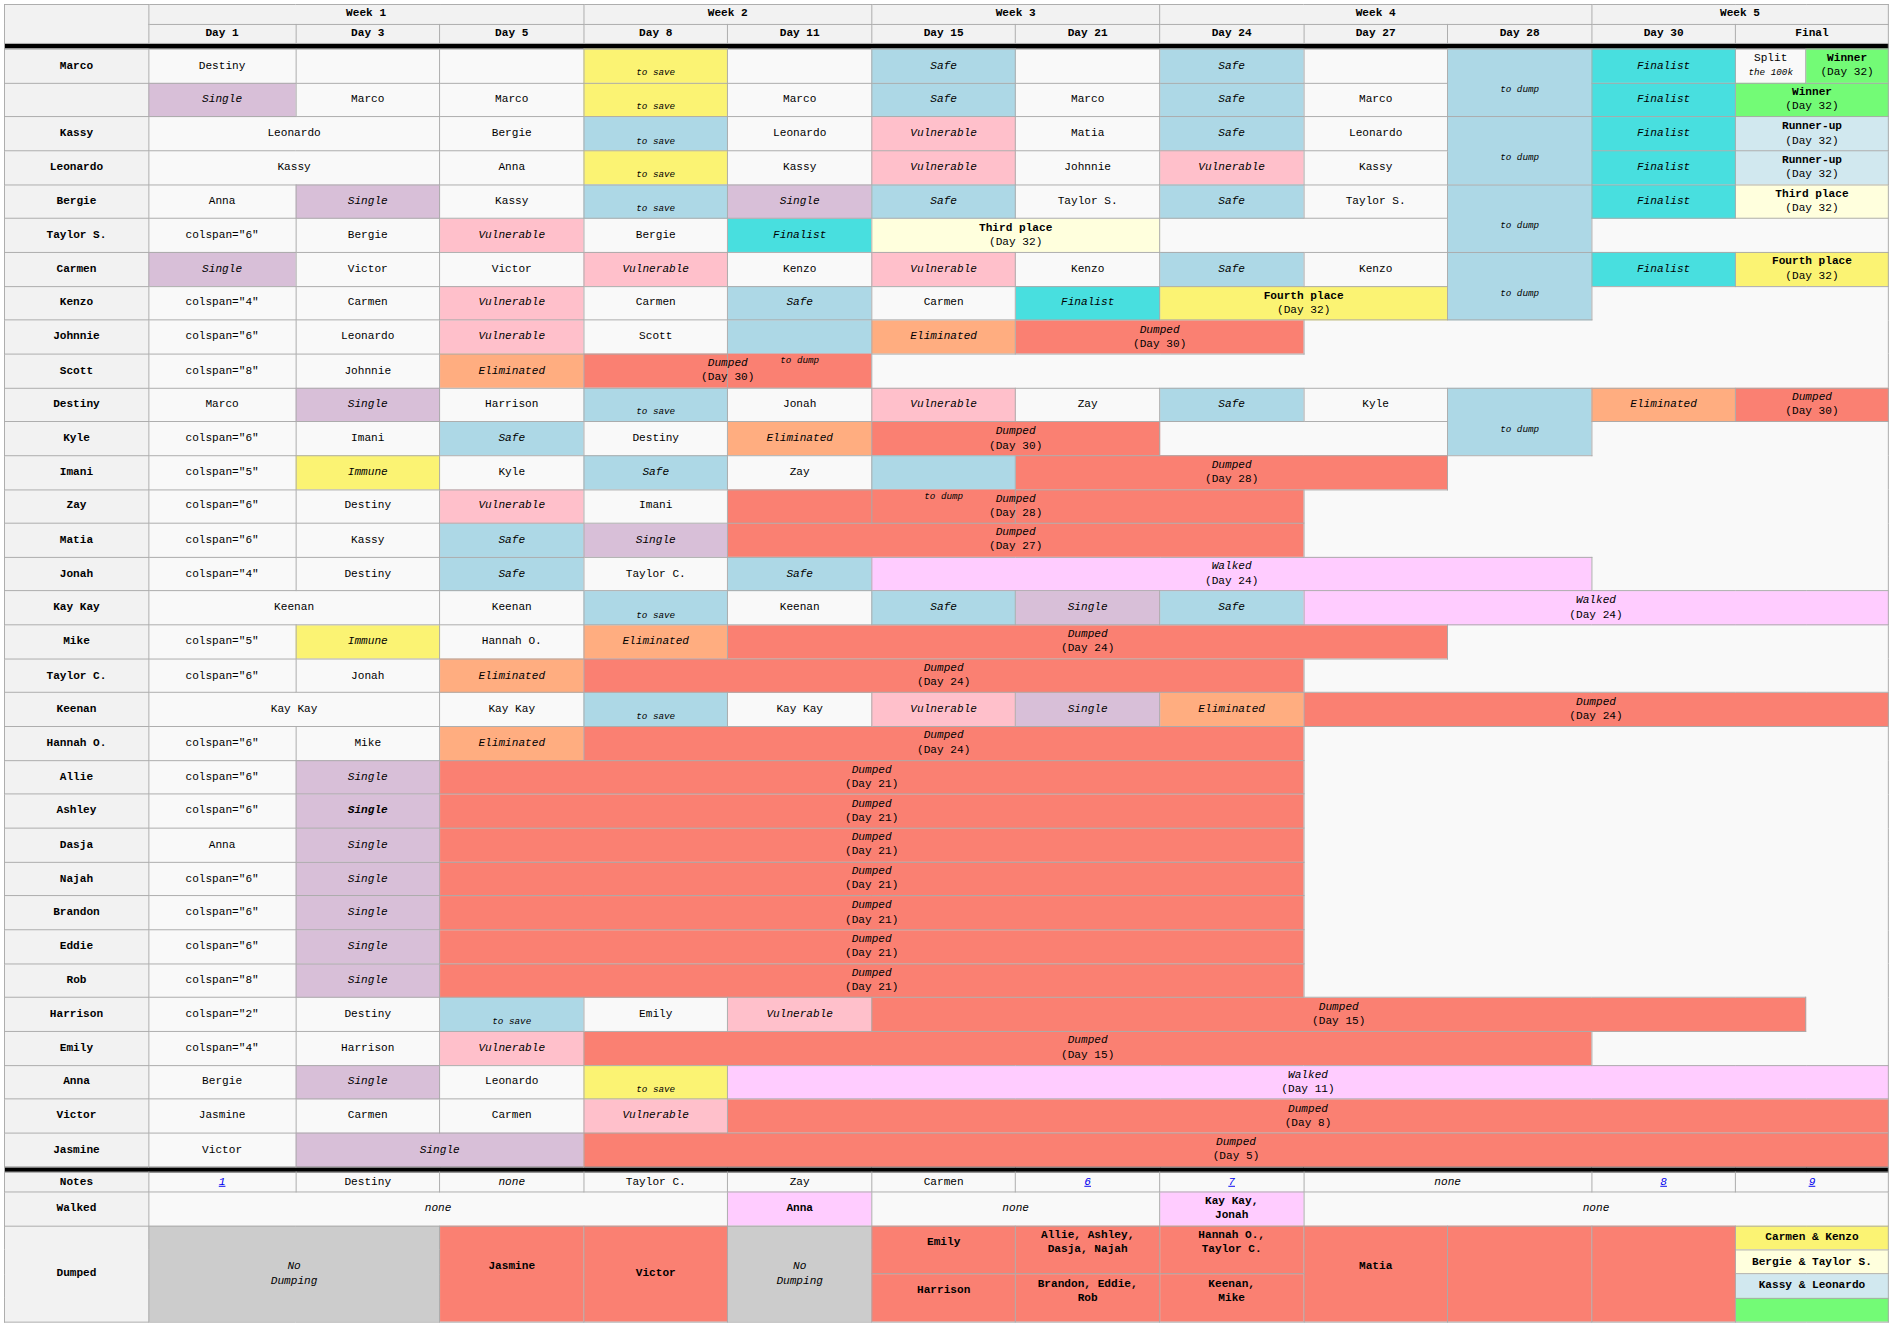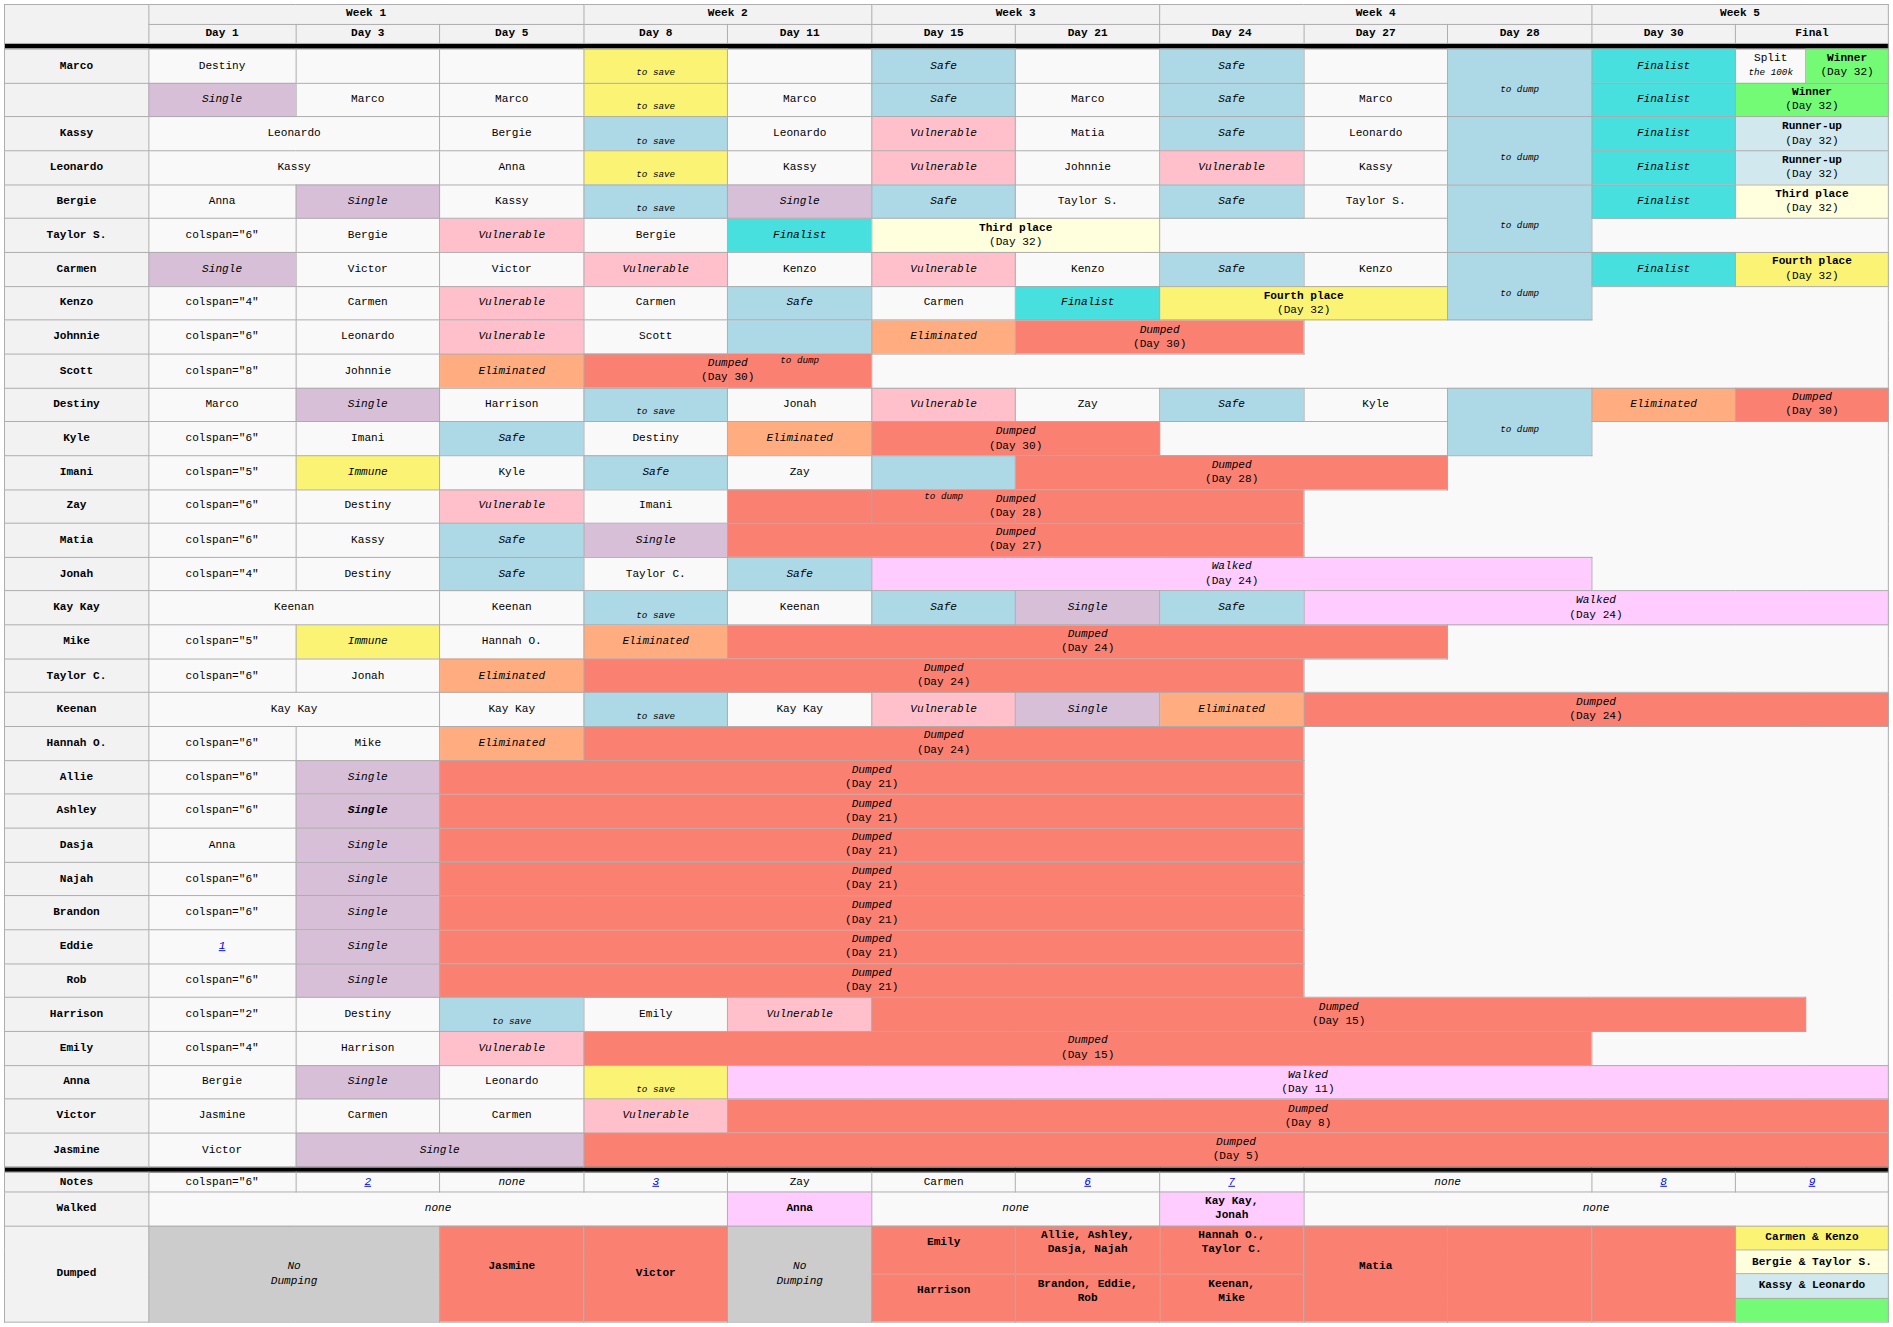(222, 946) colspan="6" -> (222, 946) 1
(222, 980) colspan="8" -> (222, 980) colspan="6"
(222, 1181) 1 -> (222, 1181) colspan="6"
(368, 1181) Destiny -> (368, 1181) 2
(656, 1181) Taylor C. -> (656, 1181) 3
